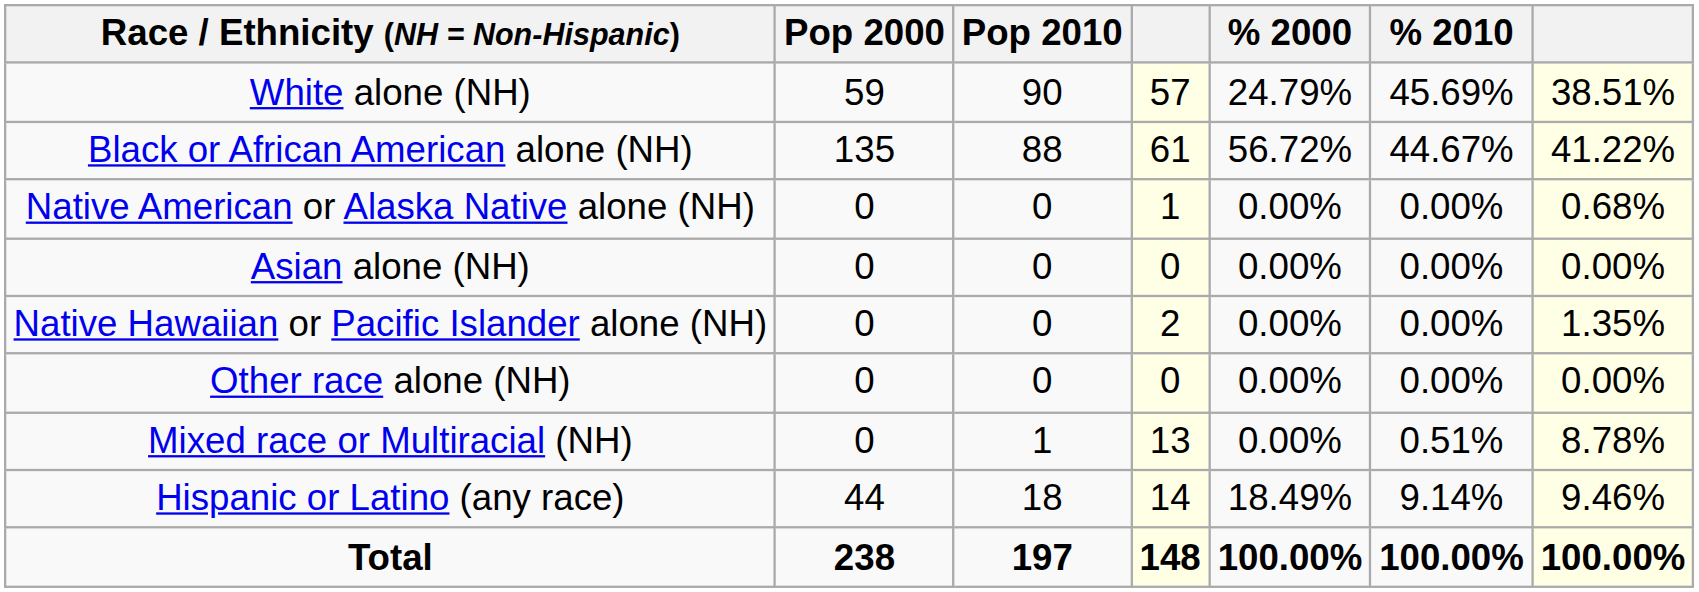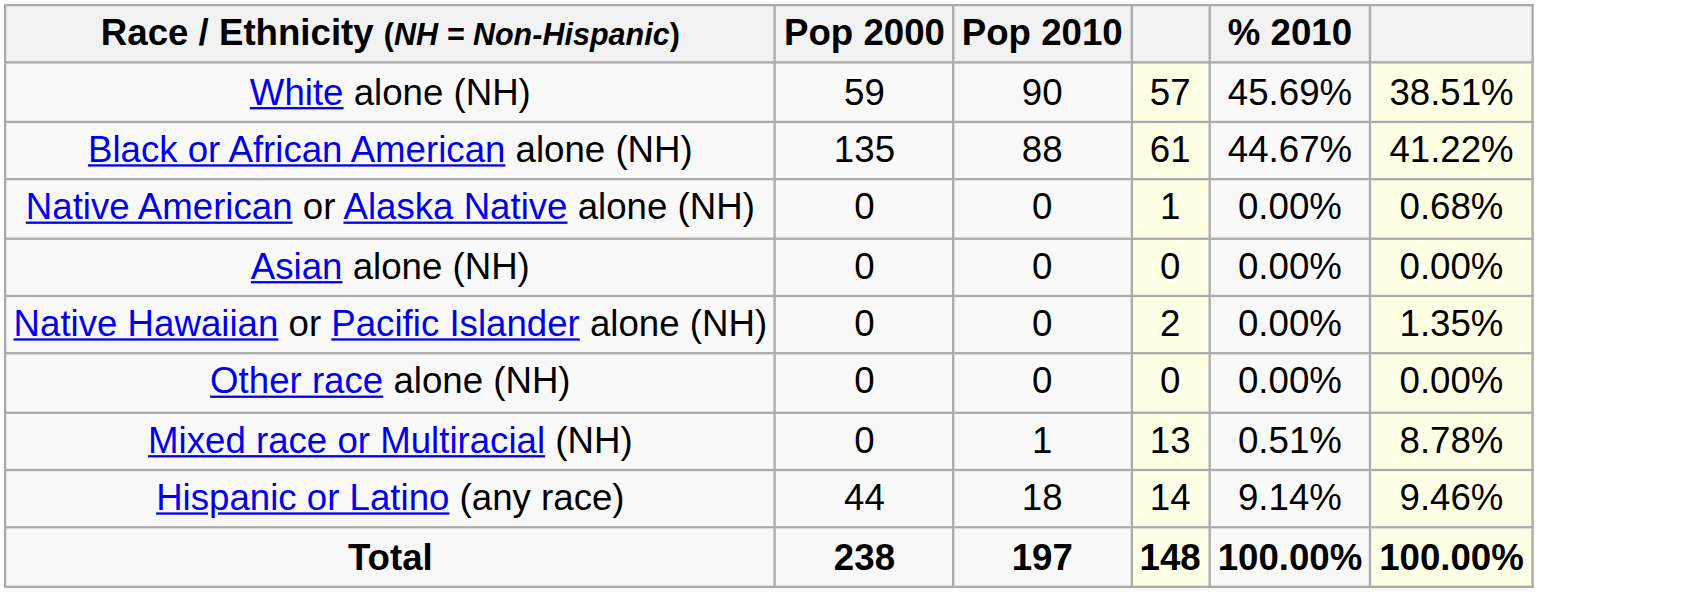- column: (1290, 33)
